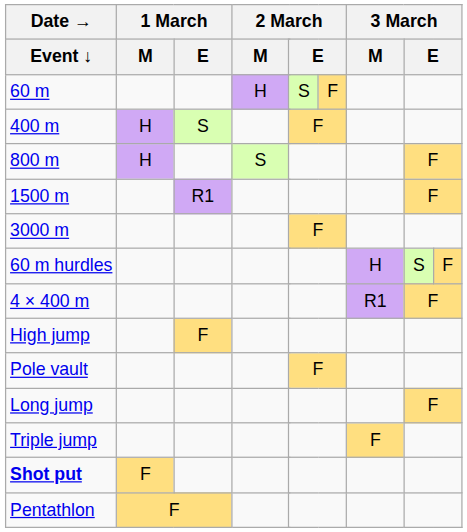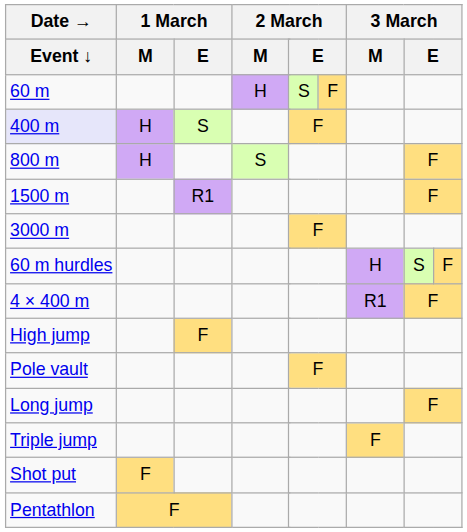(35, 126) no background -> (35, 126) lavender background
(46, 474) bold -> (43, 474) normal
